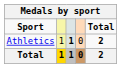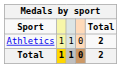(71, 41) bold -> (71, 41) normal
